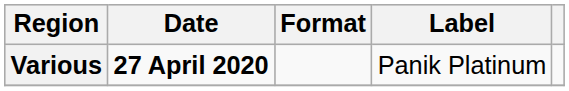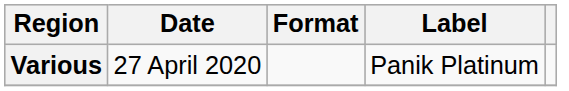(191, 64) bold -> (187, 64) normal
